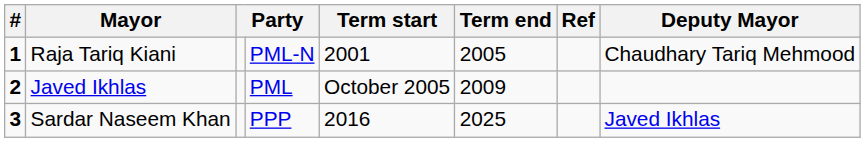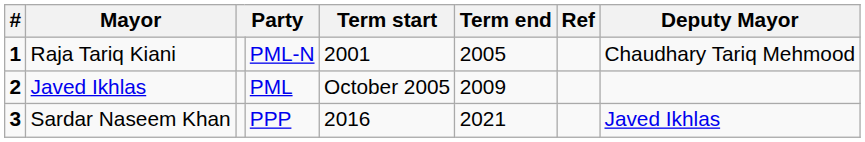(483, 119) 2025 -> (483, 119) 2021
